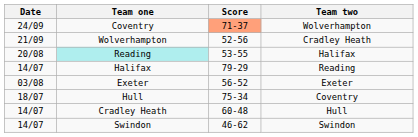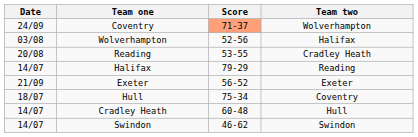(31, 40) 21/09 -> (31, 40) 03/08
(337, 40) Cradley Heath -> (337, 40) Halifax
(133, 54) paleturquoise background -> (133, 54) no background
(337, 54) Halifax -> (337, 54) Cradley Heath
(31, 82) 03/08 -> (31, 82) 21/09
